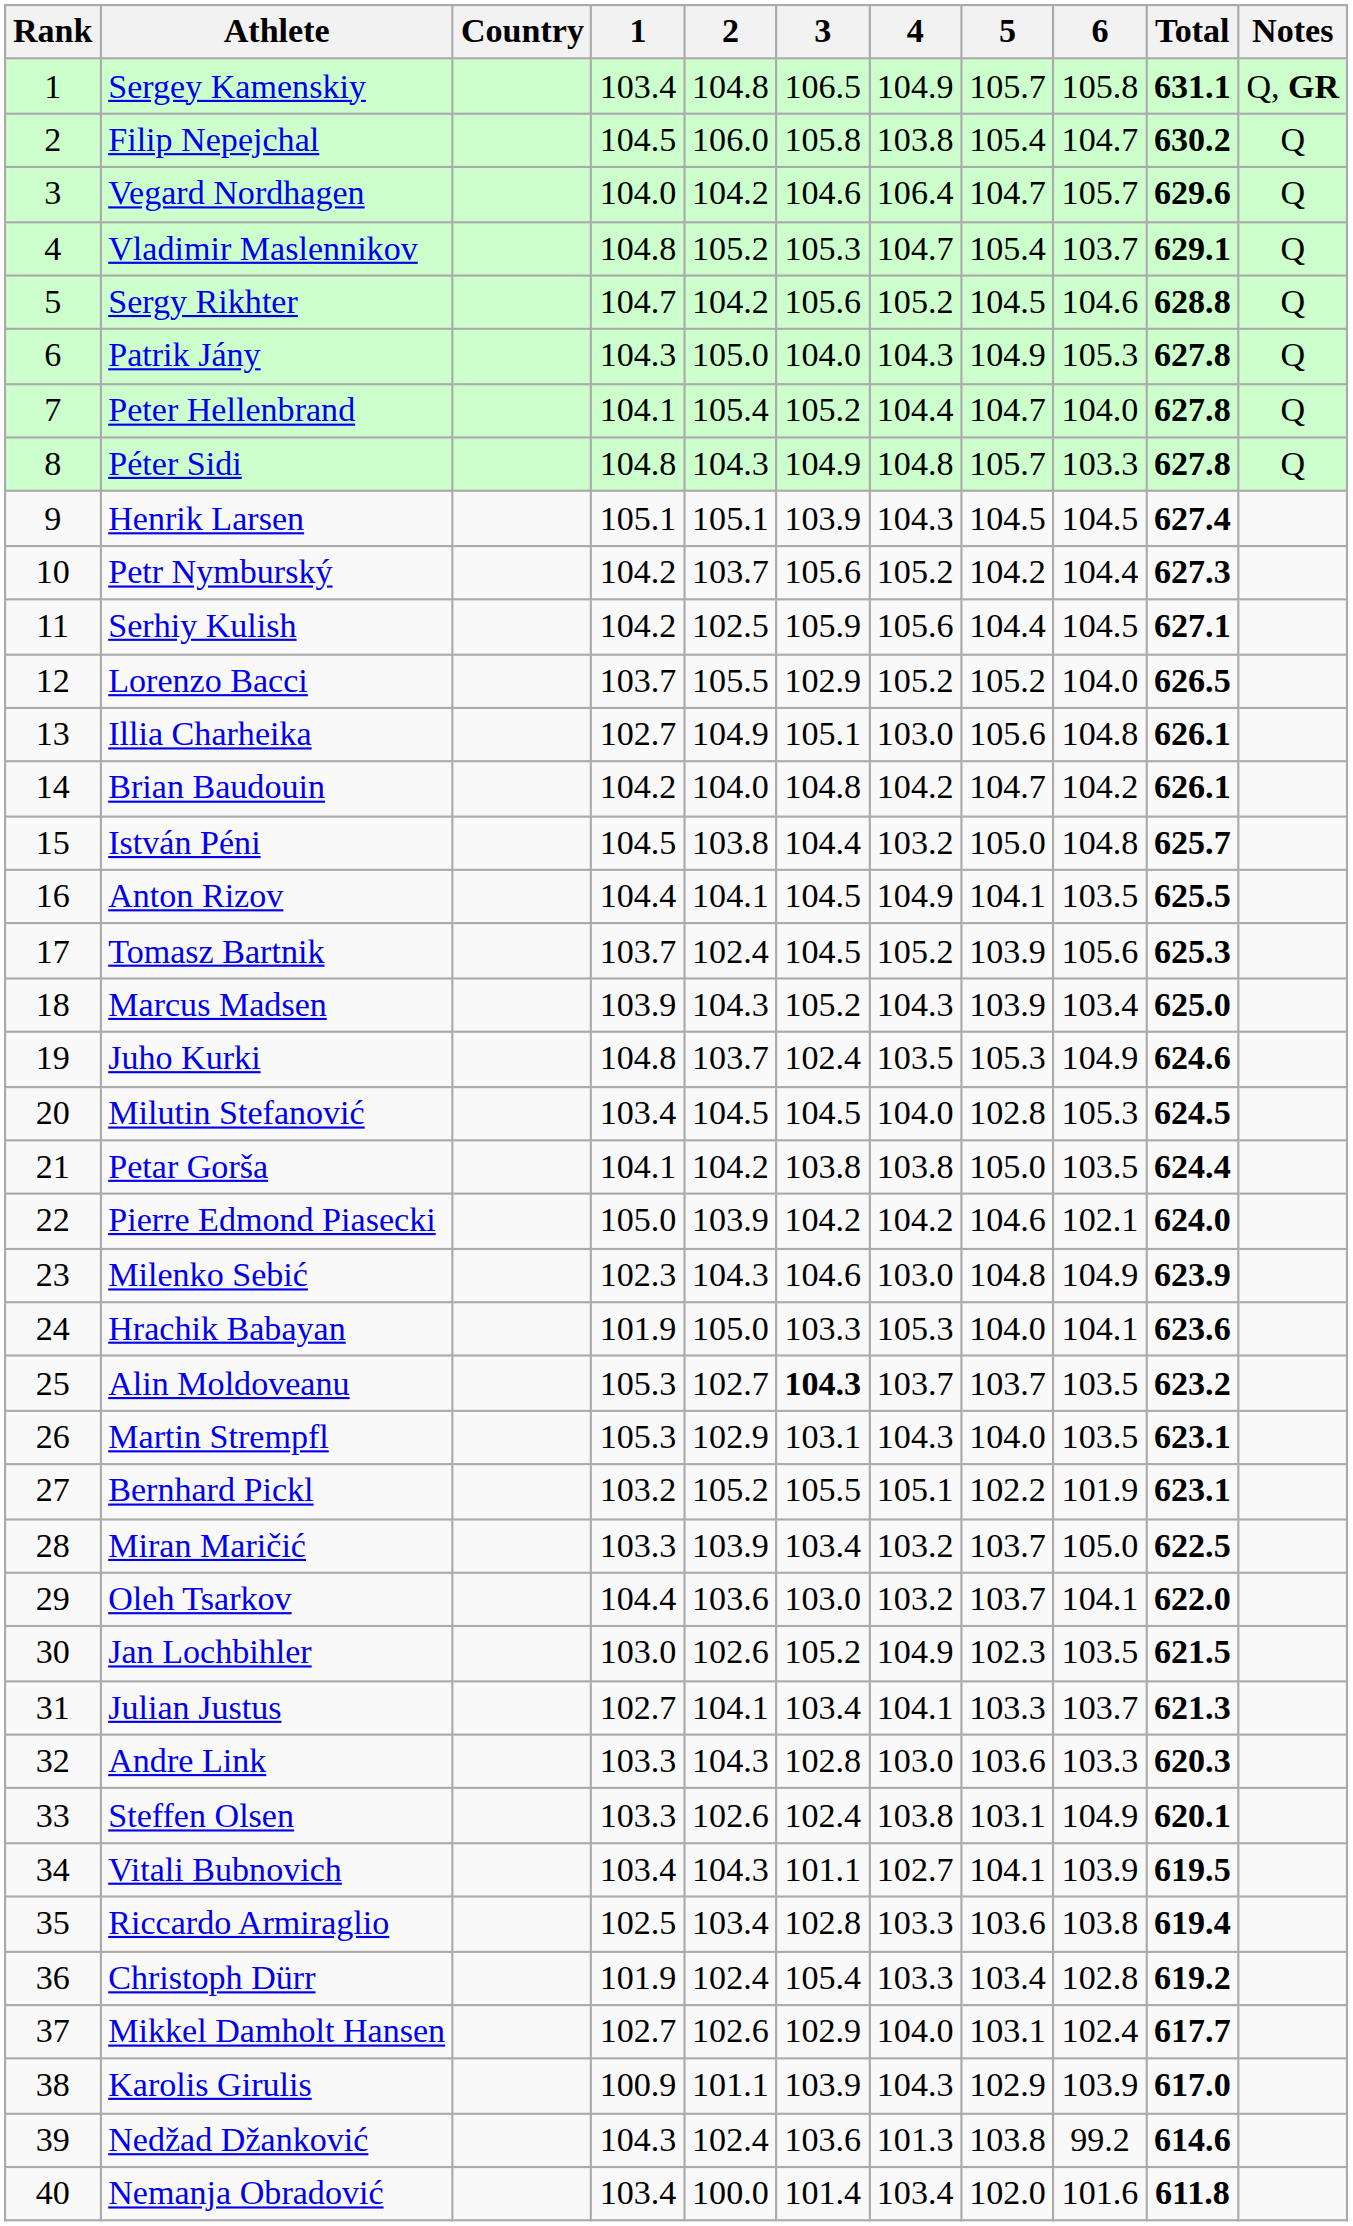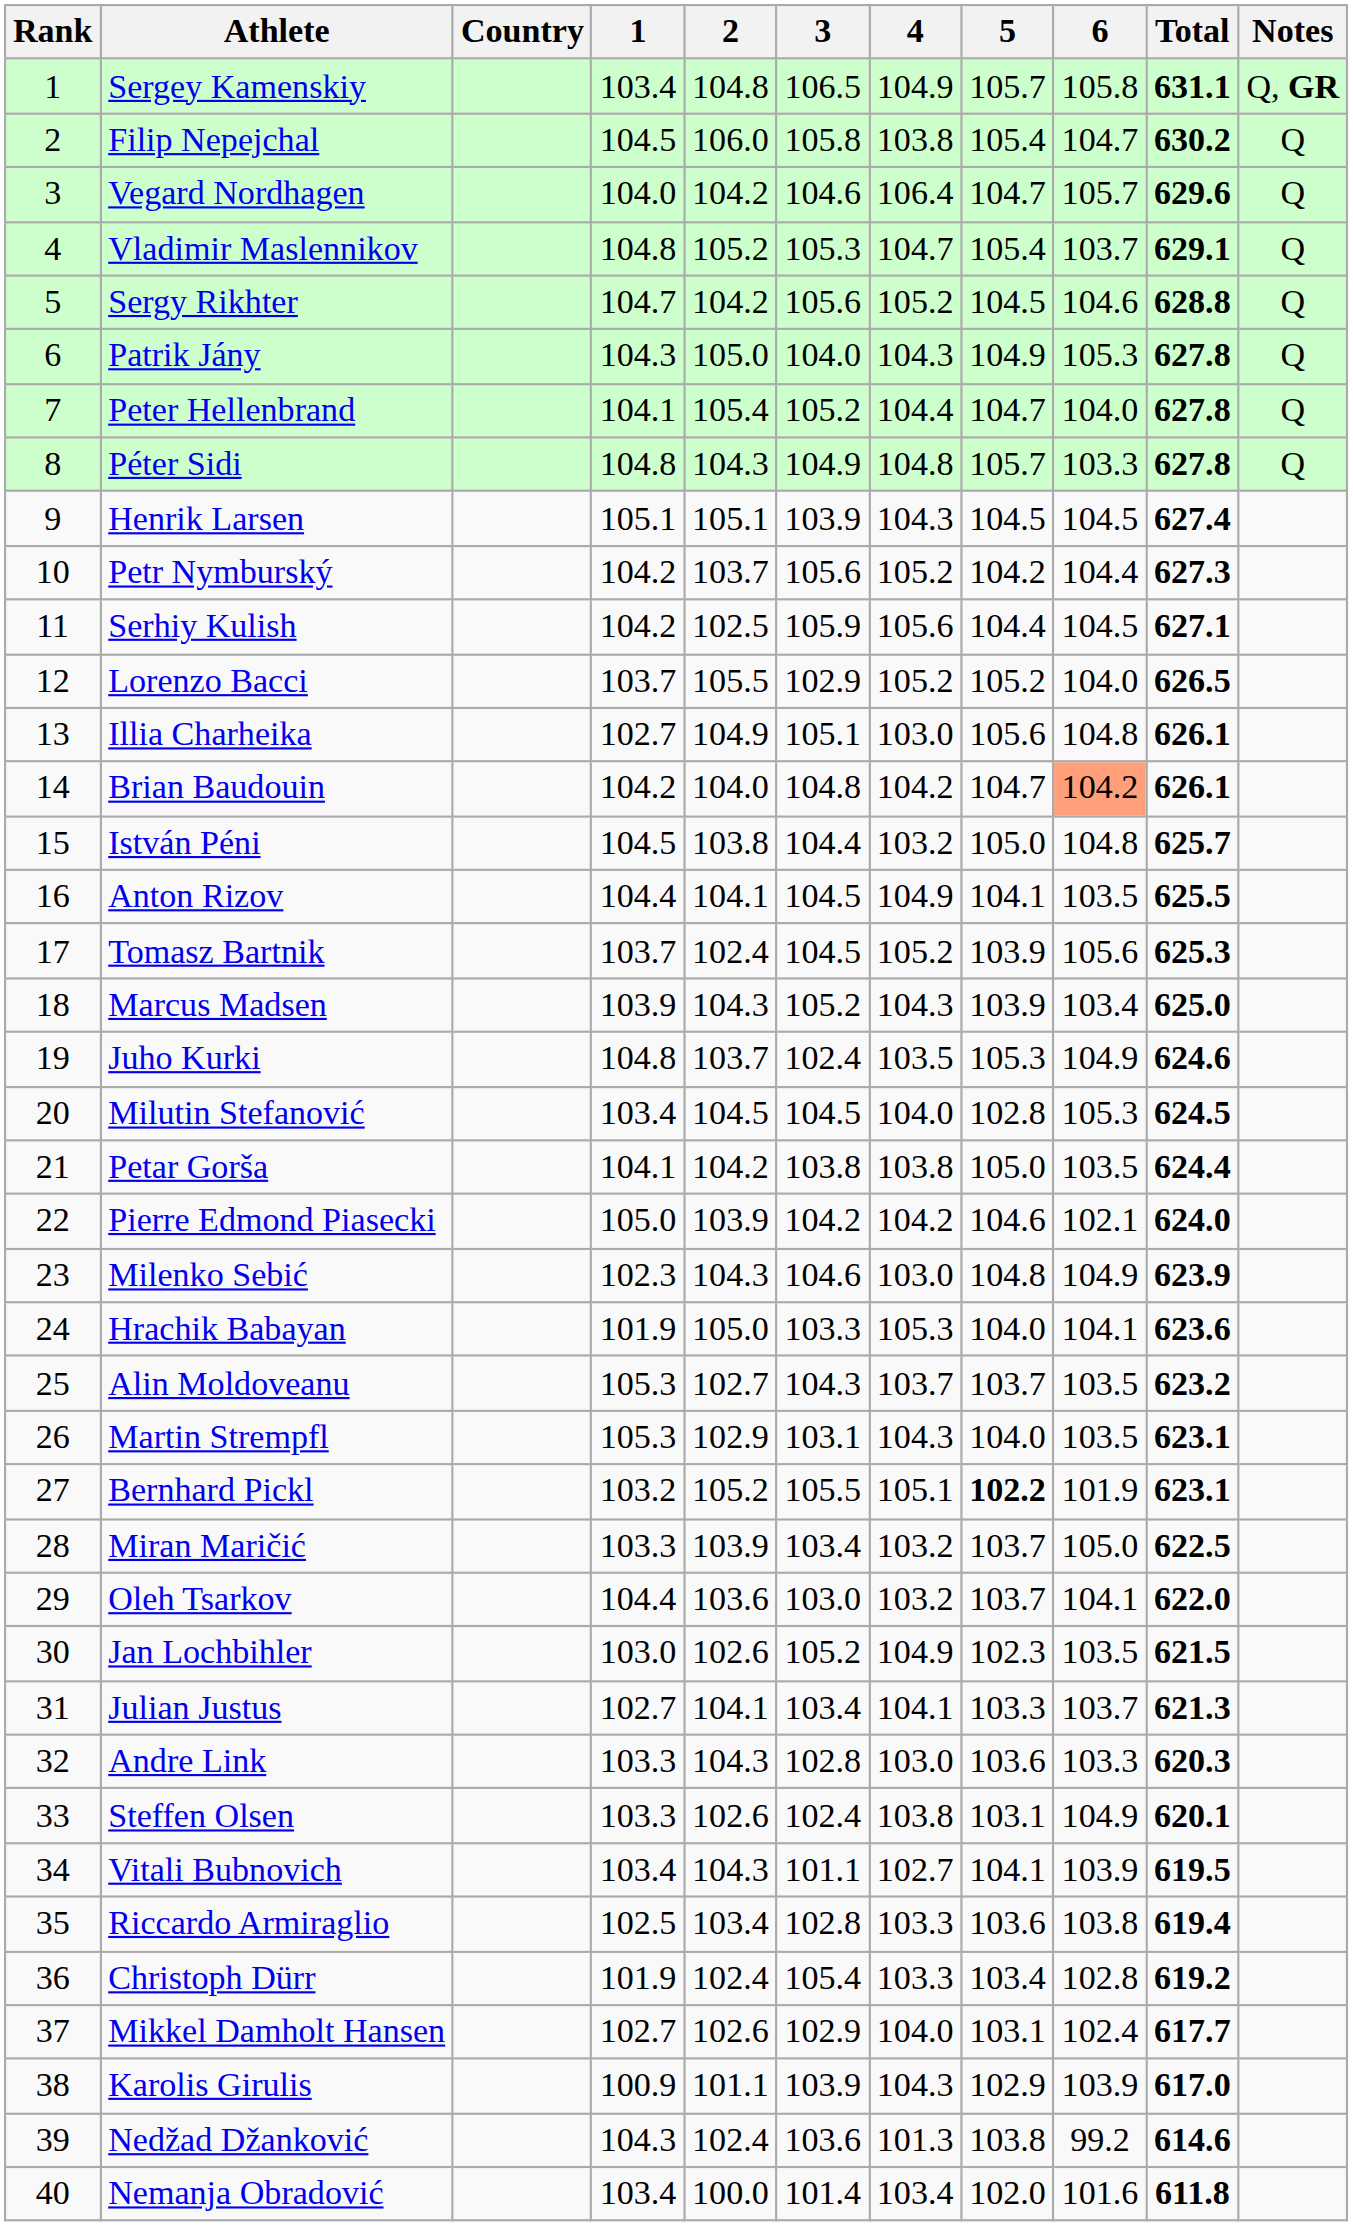(1100, 788) no background -> (1100, 788) lightsalmon background
(823, 1382) bold -> (823, 1382) normal
(1008, 1490) normal -> (1008, 1490) bold
